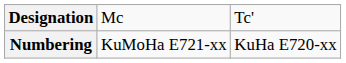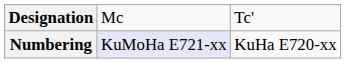(164, 44) no background -> (164, 44) lavender background
